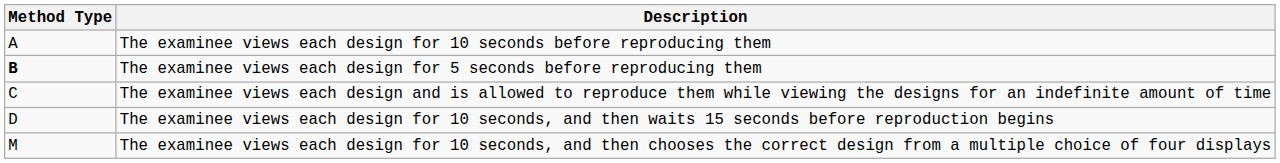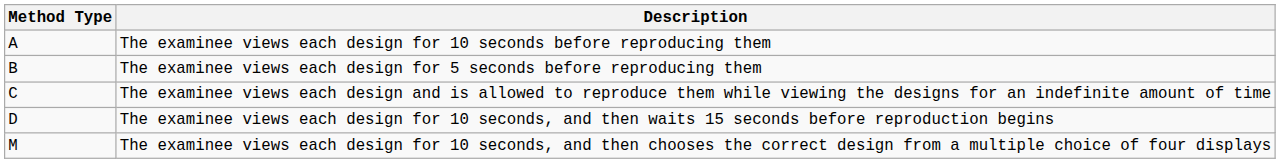(13, 69) bold -> (13, 69) normal
